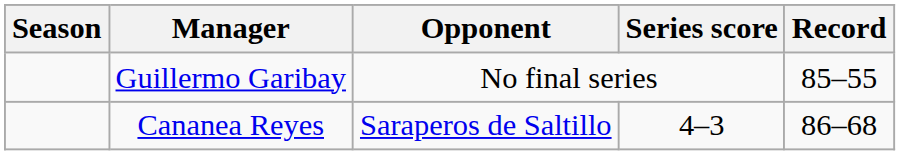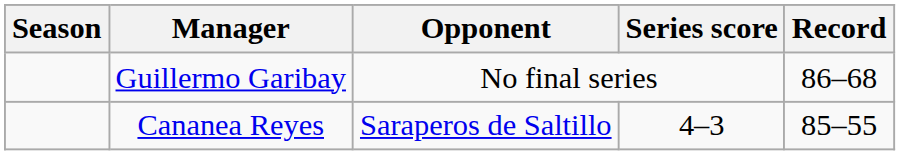(839, 76) 85–55 -> (839, 76) 86–68
(839, 125) 86–68 -> (839, 125) 85–55
